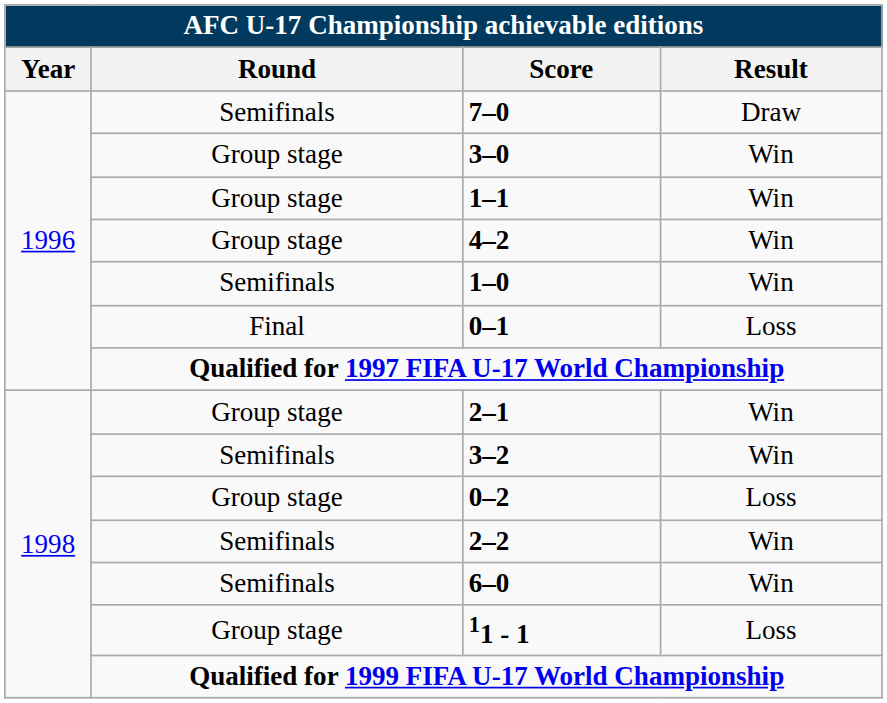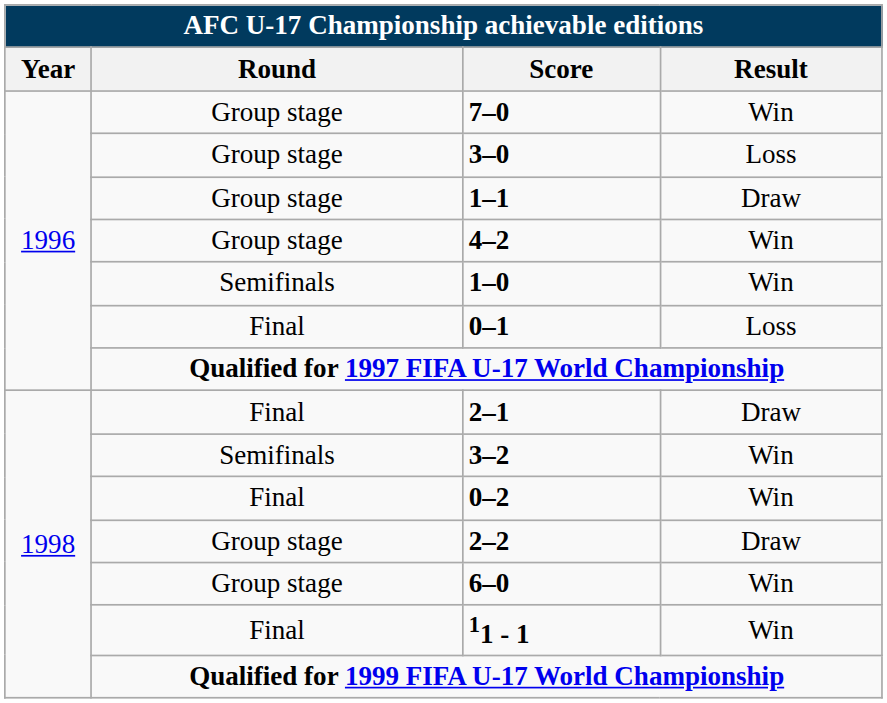(277, 111) Semifinals -> (277, 111) Group stage
(771, 111) Draw -> (771, 111) Win
(771, 154) Win -> (771, 154) Loss
(771, 197) Win -> (771, 197) Draw
(277, 411) Group stage -> (277, 411) Final
(771, 411) Win -> (771, 411) Draw
(277, 497) Group stage -> (277, 497) Final
(771, 497) Loss -> (771, 497) Win
(277, 540) Semifinals -> (277, 540) Group stage
(771, 540) Win -> (771, 540) Draw
(277, 583) Semifinals -> (277, 583) Group stage
(277, 629) Group stage -> (277, 629) Final
(771, 629) Loss -> (771, 629) Win
